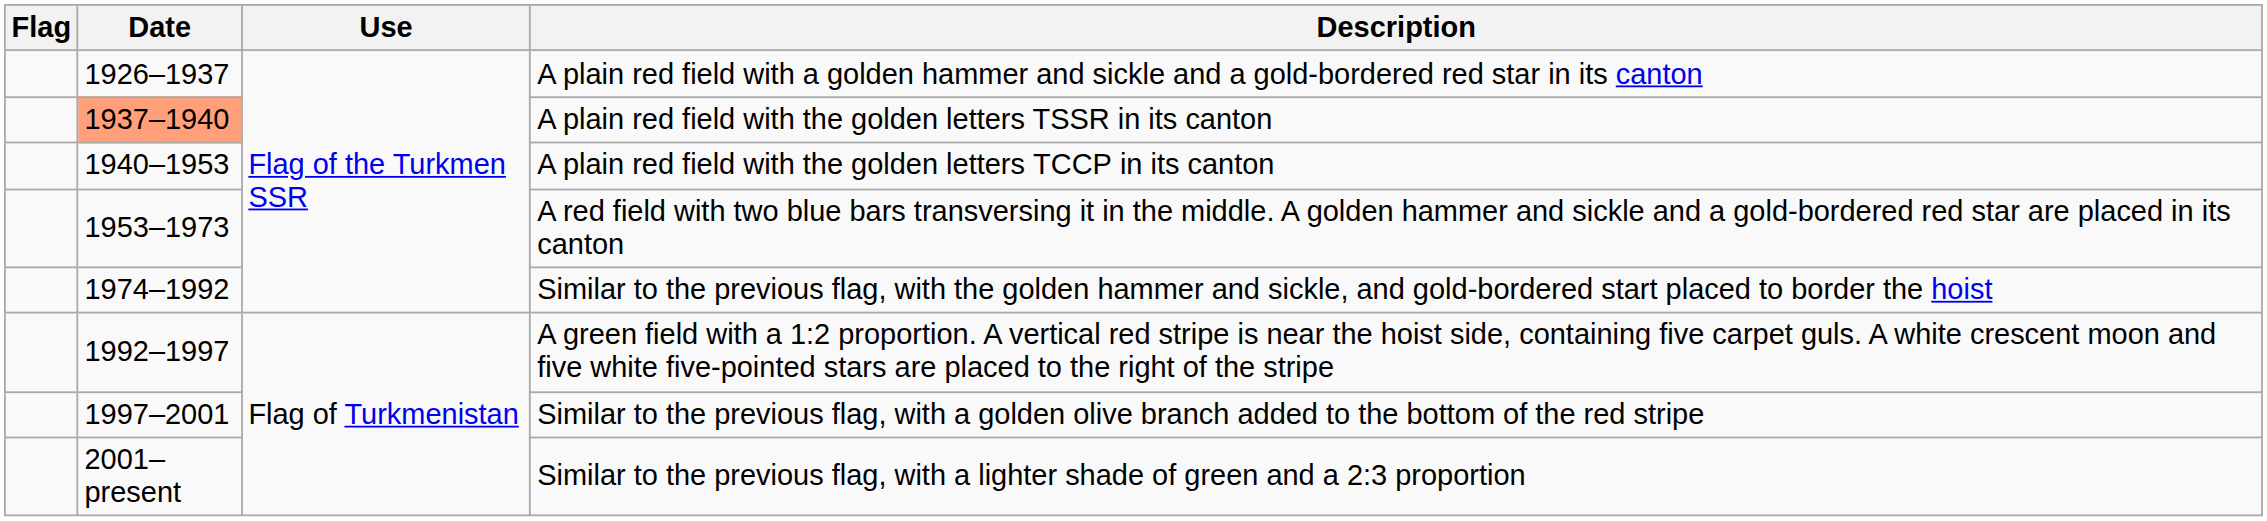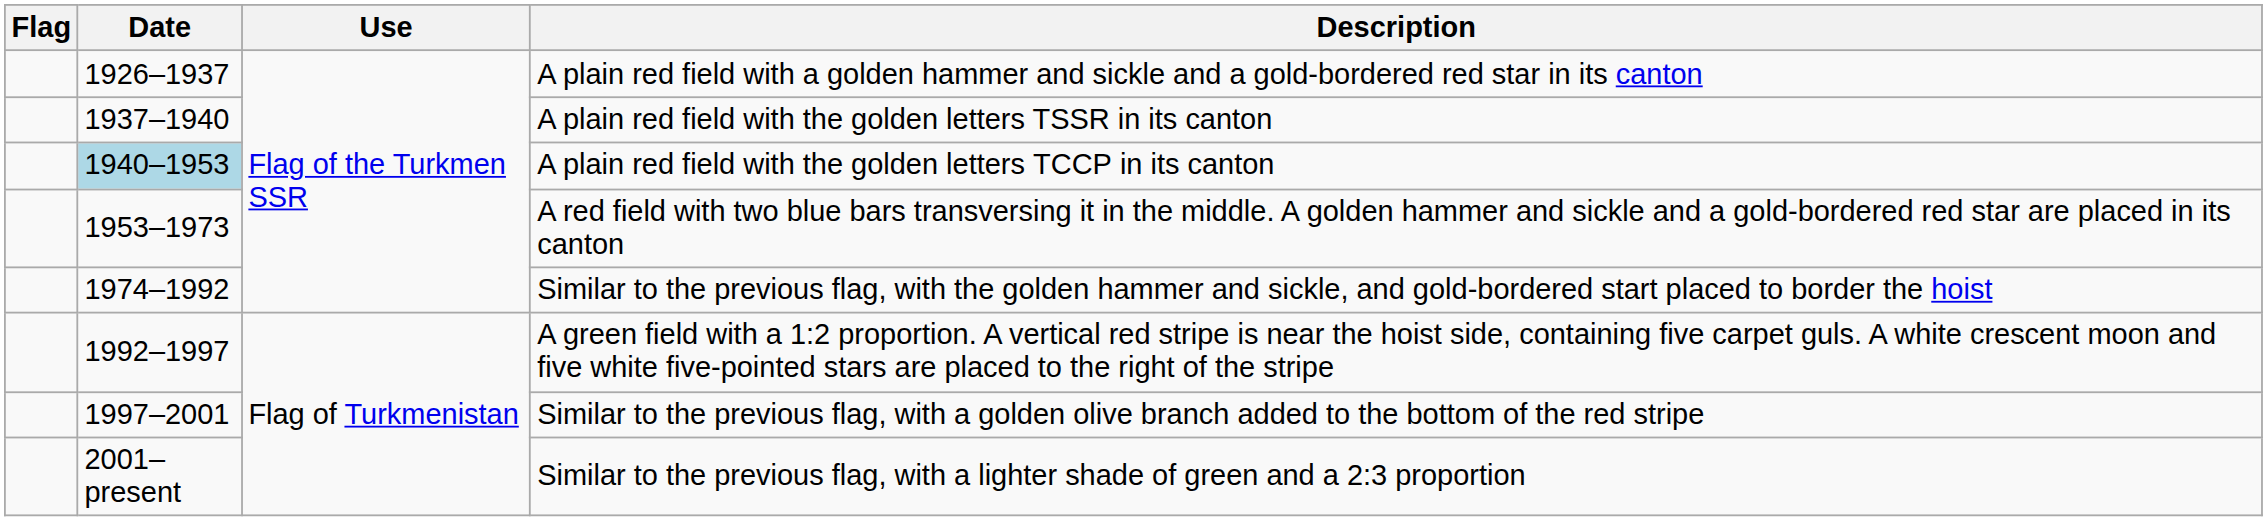(157, 119) lightsalmon background -> (157, 119) no background
(157, 165) no background -> (157, 165) lightblue background
